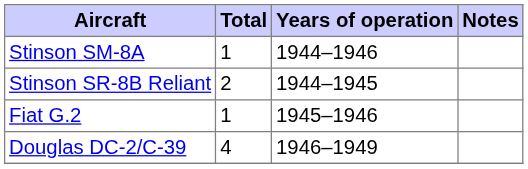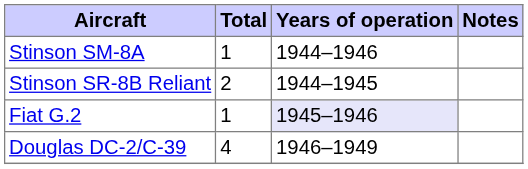(327, 115) no background -> (327, 115) lavender background
